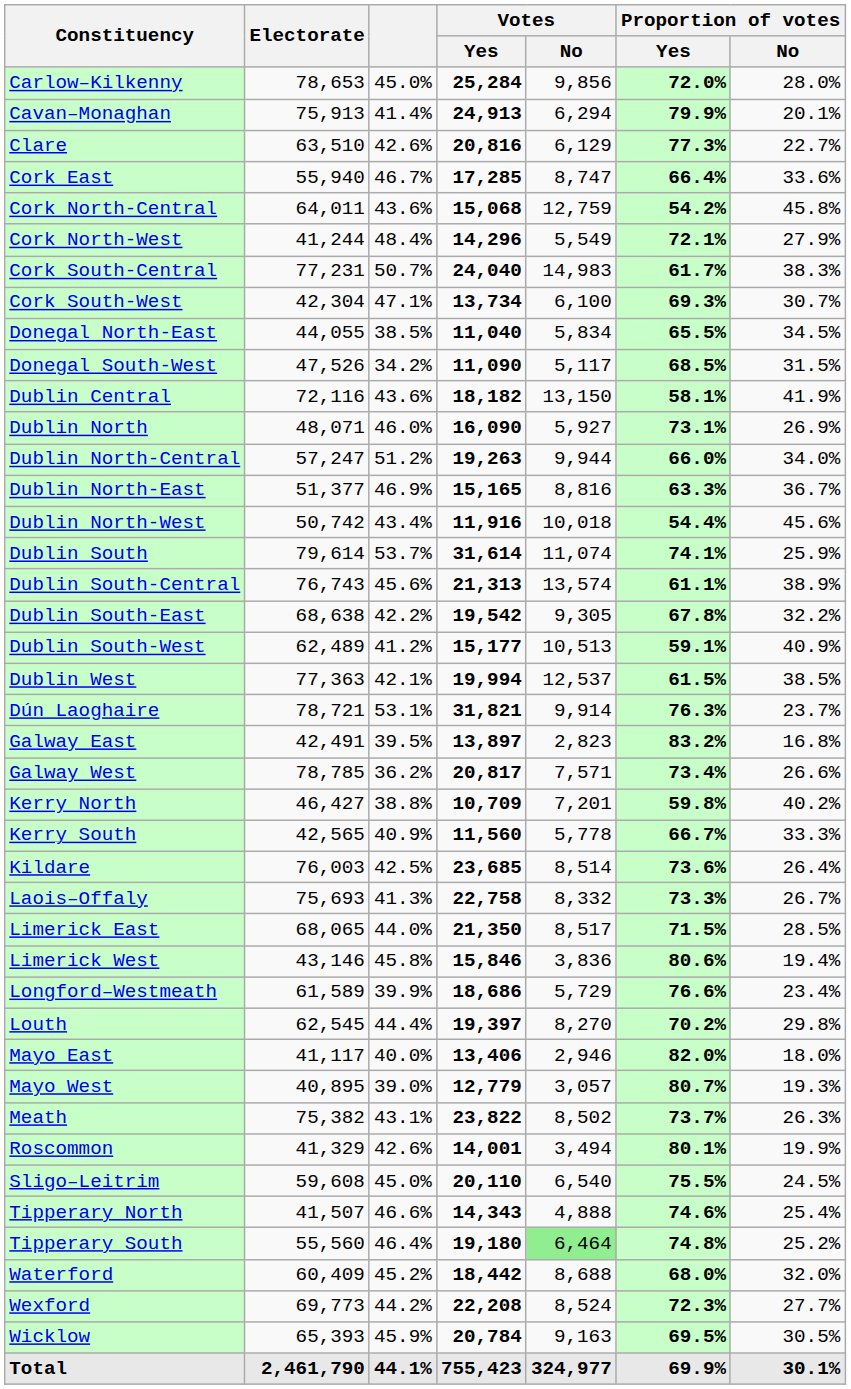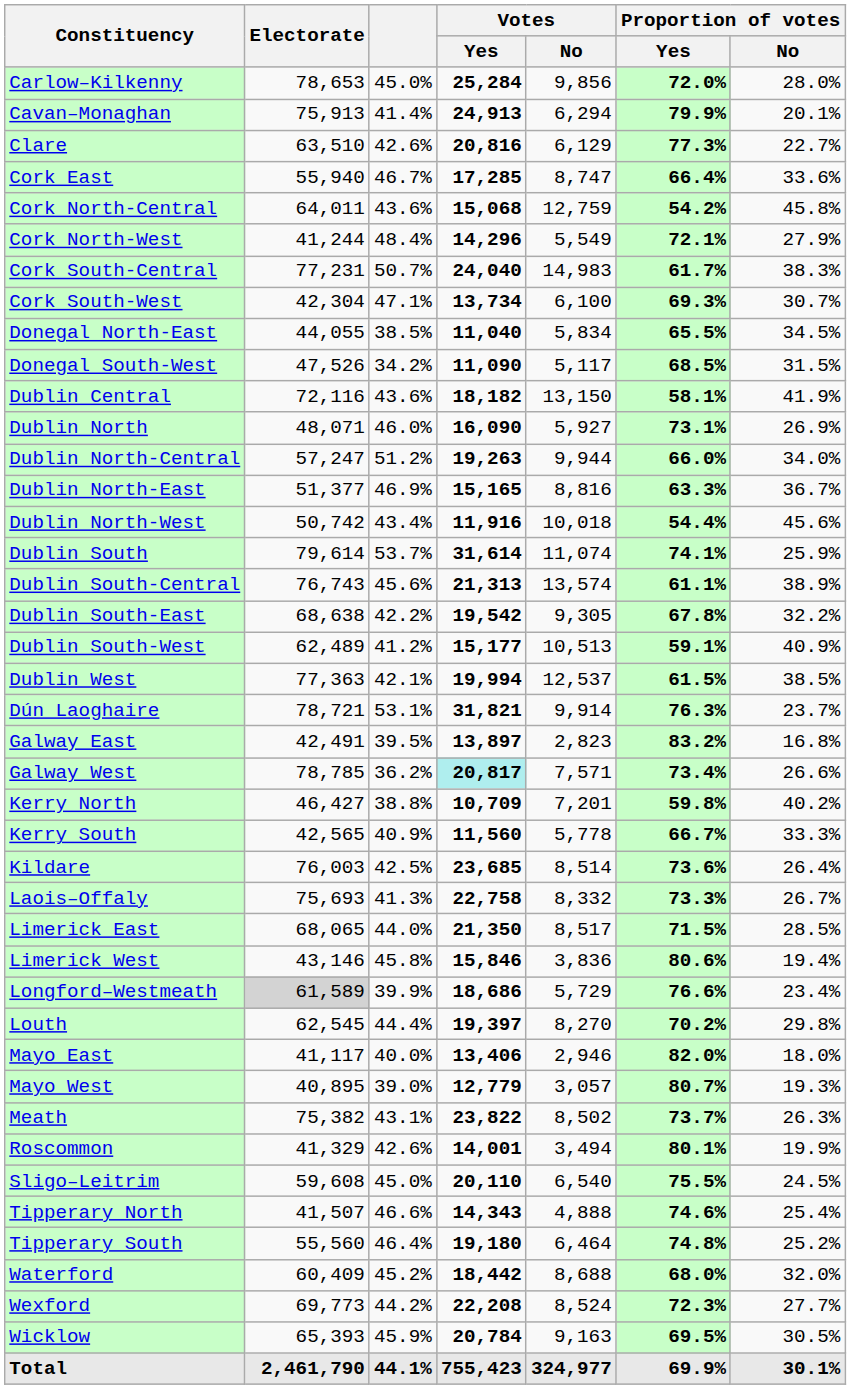(487, 773) no background -> (487, 773) paleturquoise background
(330, 993) no background -> (330, 993) lightgrey background
(583, 1243) lightgreen background -> (583, 1243) no background
